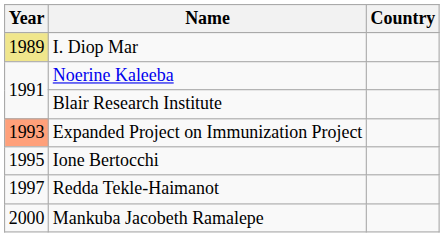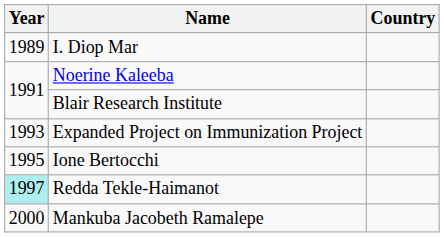(27, 47) khaki background -> (27, 47) no background
(27, 132) lightsalmon background -> (27, 132) no background
(27, 189) no background -> (27, 189) paleturquoise background
